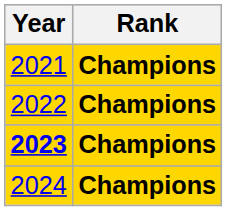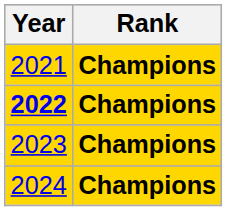(39, 104) normal -> (39, 104) bold
(39, 144) bold -> (39, 144) normal
